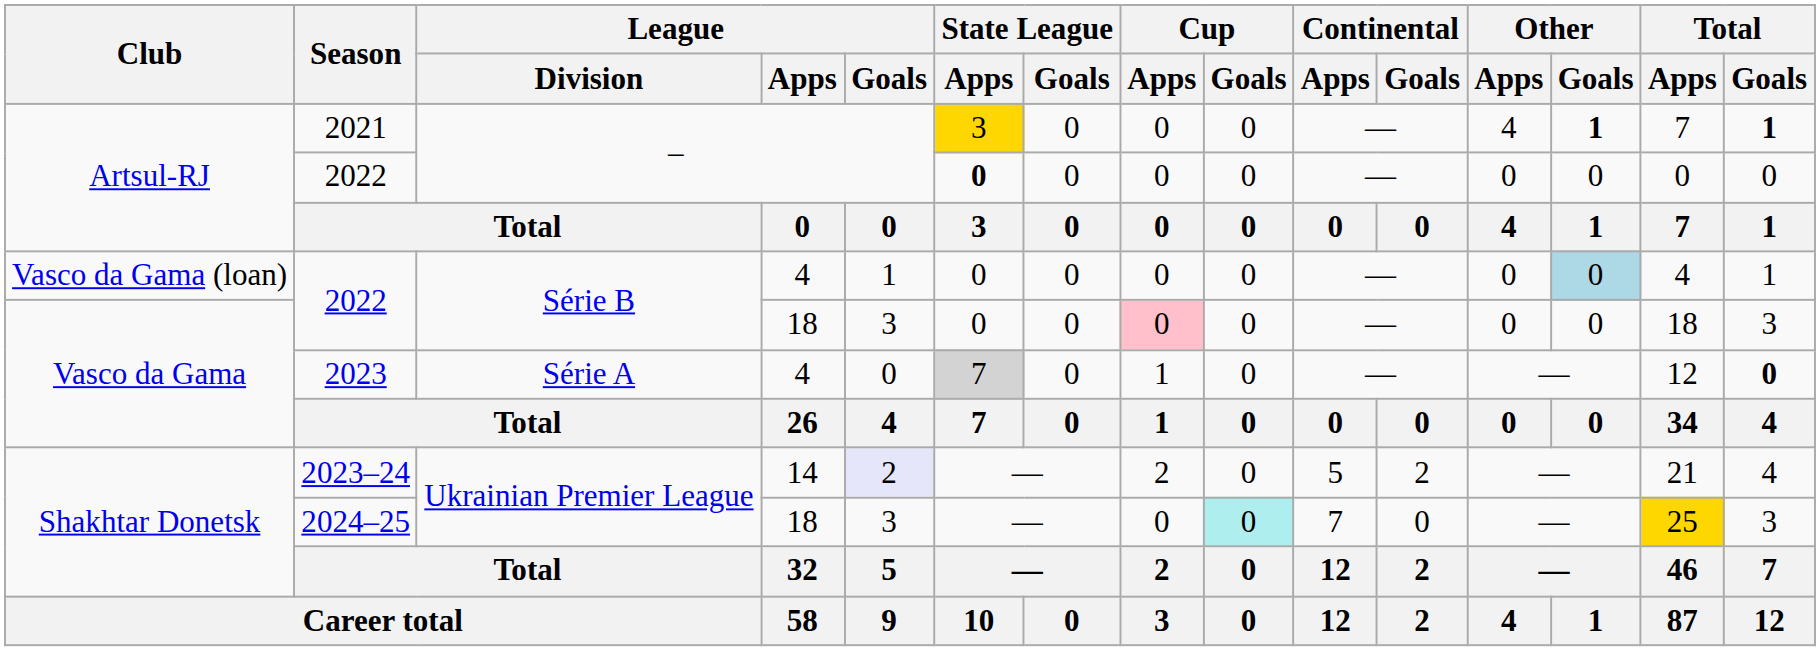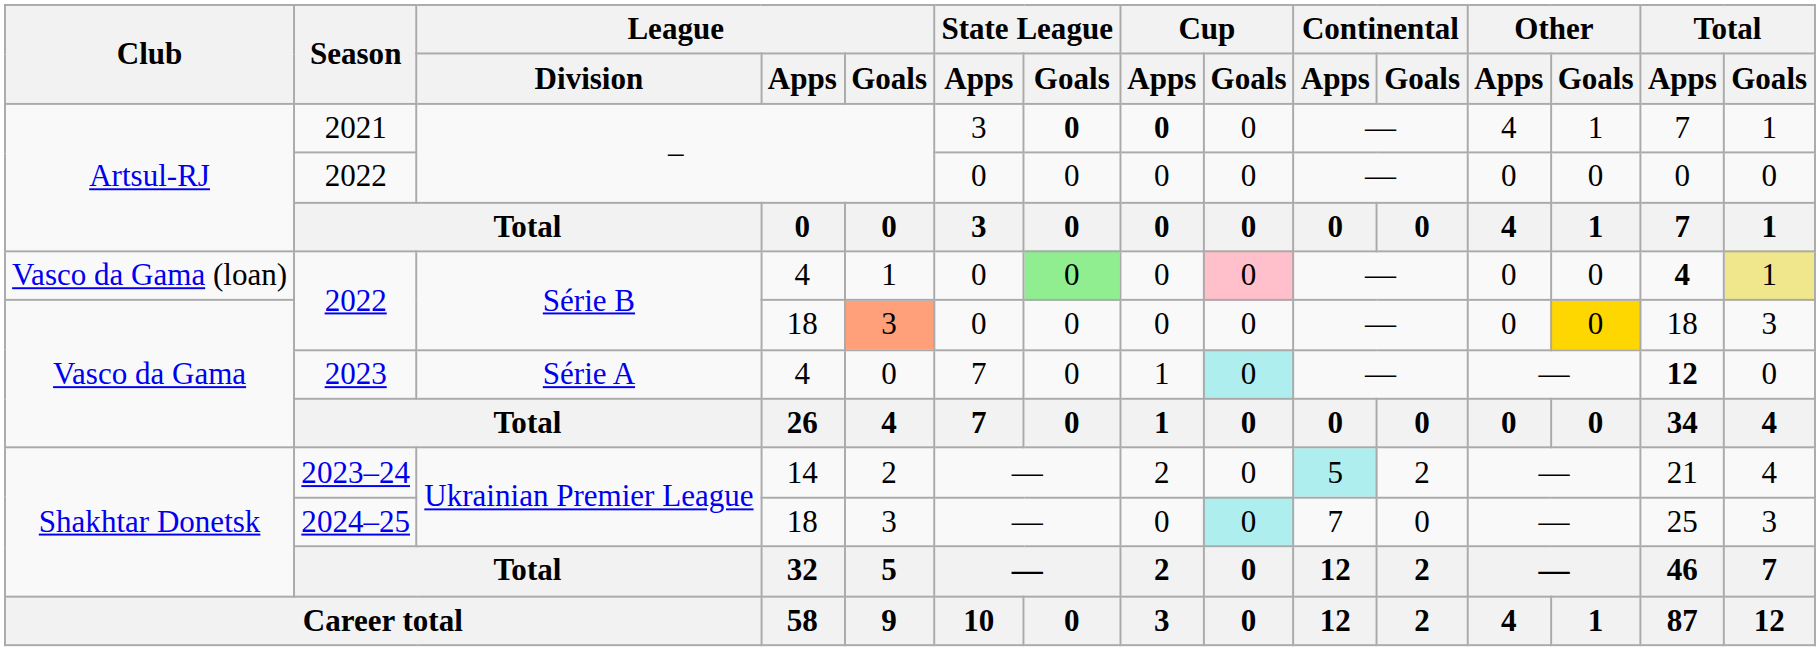(979, 127) gold background -> (979, 127) no background
(1072, 127) normal -> (1072, 127) bold
(1162, 127) normal -> (1162, 127) bold
(1596, 127) bold -> (1596, 127) normal
(1769, 127) bold -> (1769, 127) normal
(979, 176) bold -> (979, 176) normal
(1072, 275) no background -> (1072, 275) lightgreen background
(1249, 275) no background -> (1249, 275) pink background
(1596, 275) lightblue background -> (1596, 275) no background
(1682, 275) normal -> (1682, 275) bold
(1769, 275) no background -> (1769, 275) khaki background
(889, 324) no background -> (889, 324) lightsalmon background
(1162, 324) pink background -> (1162, 324) no background
(1596, 324) no background -> (1596, 324) gold background
(979, 373) lightgrey background -> (979, 373) no background
(1249, 373) no background -> (1249, 373) paleturquoise background
(1682, 373) normal -> (1682, 373) bold
(1769, 373) bold -> (1769, 373) normal
(889, 472) lavender background -> (889, 472) no background
(1335, 472) no background -> (1335, 472) paleturquoise background
(1682, 521) gold background -> (1682, 521) no background
